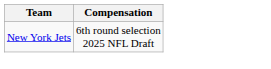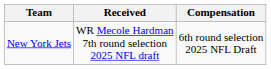+ column: (125, 13)
